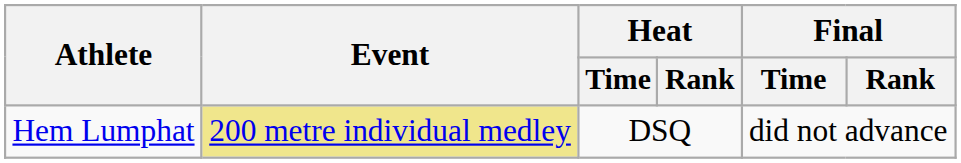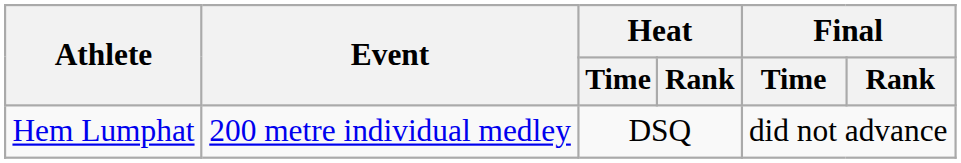(390, 131) khaki background -> (390, 131) no background
